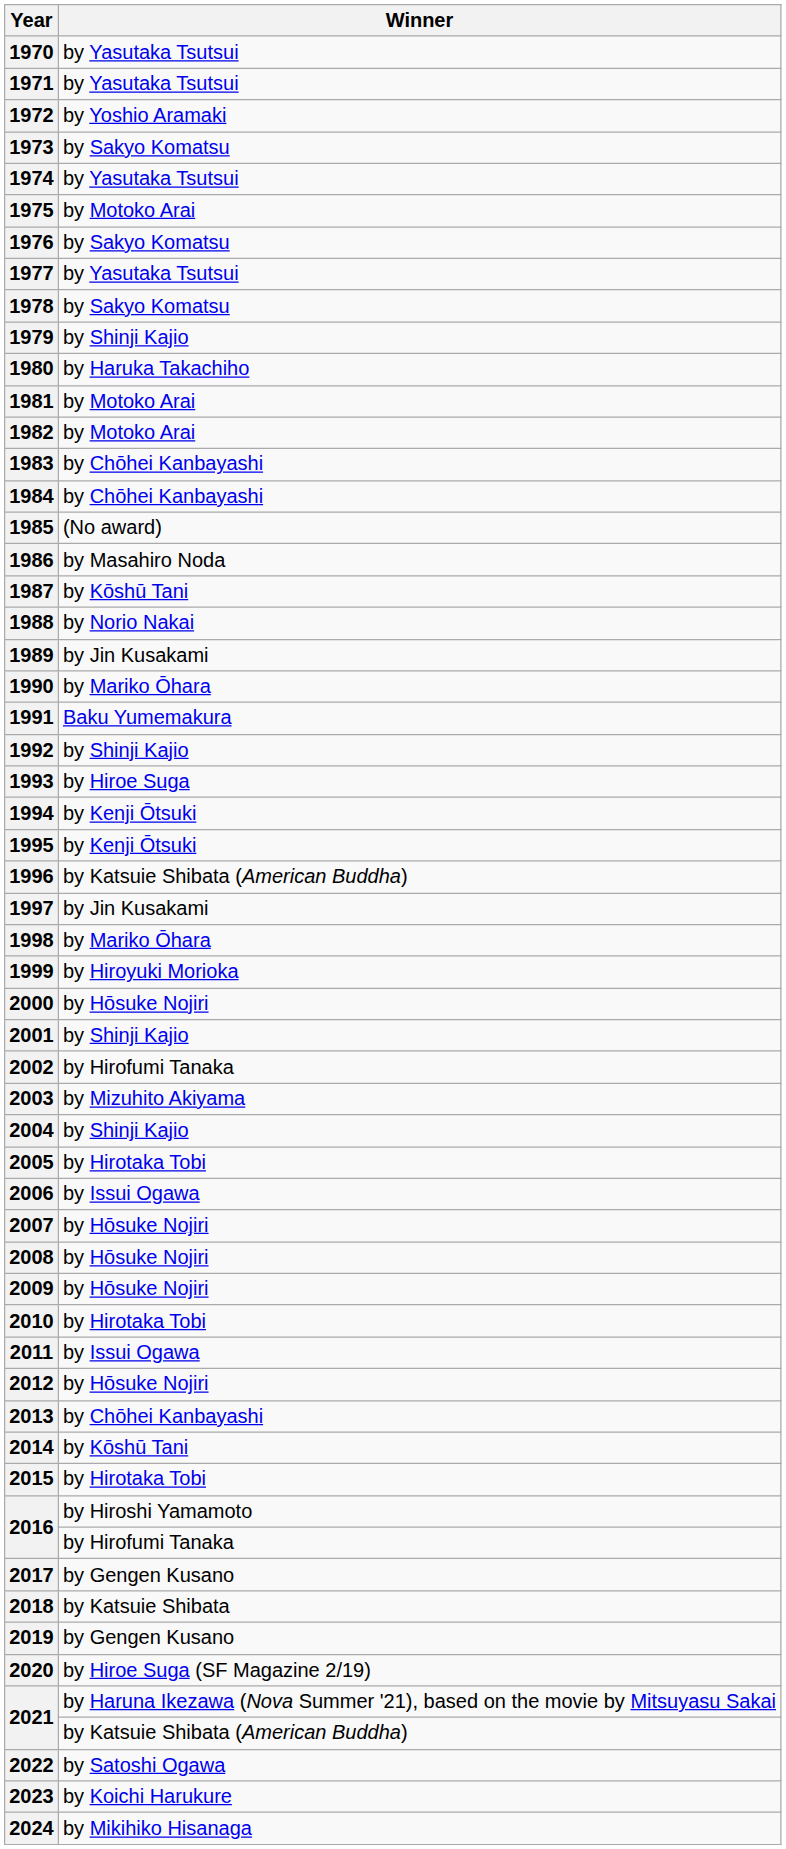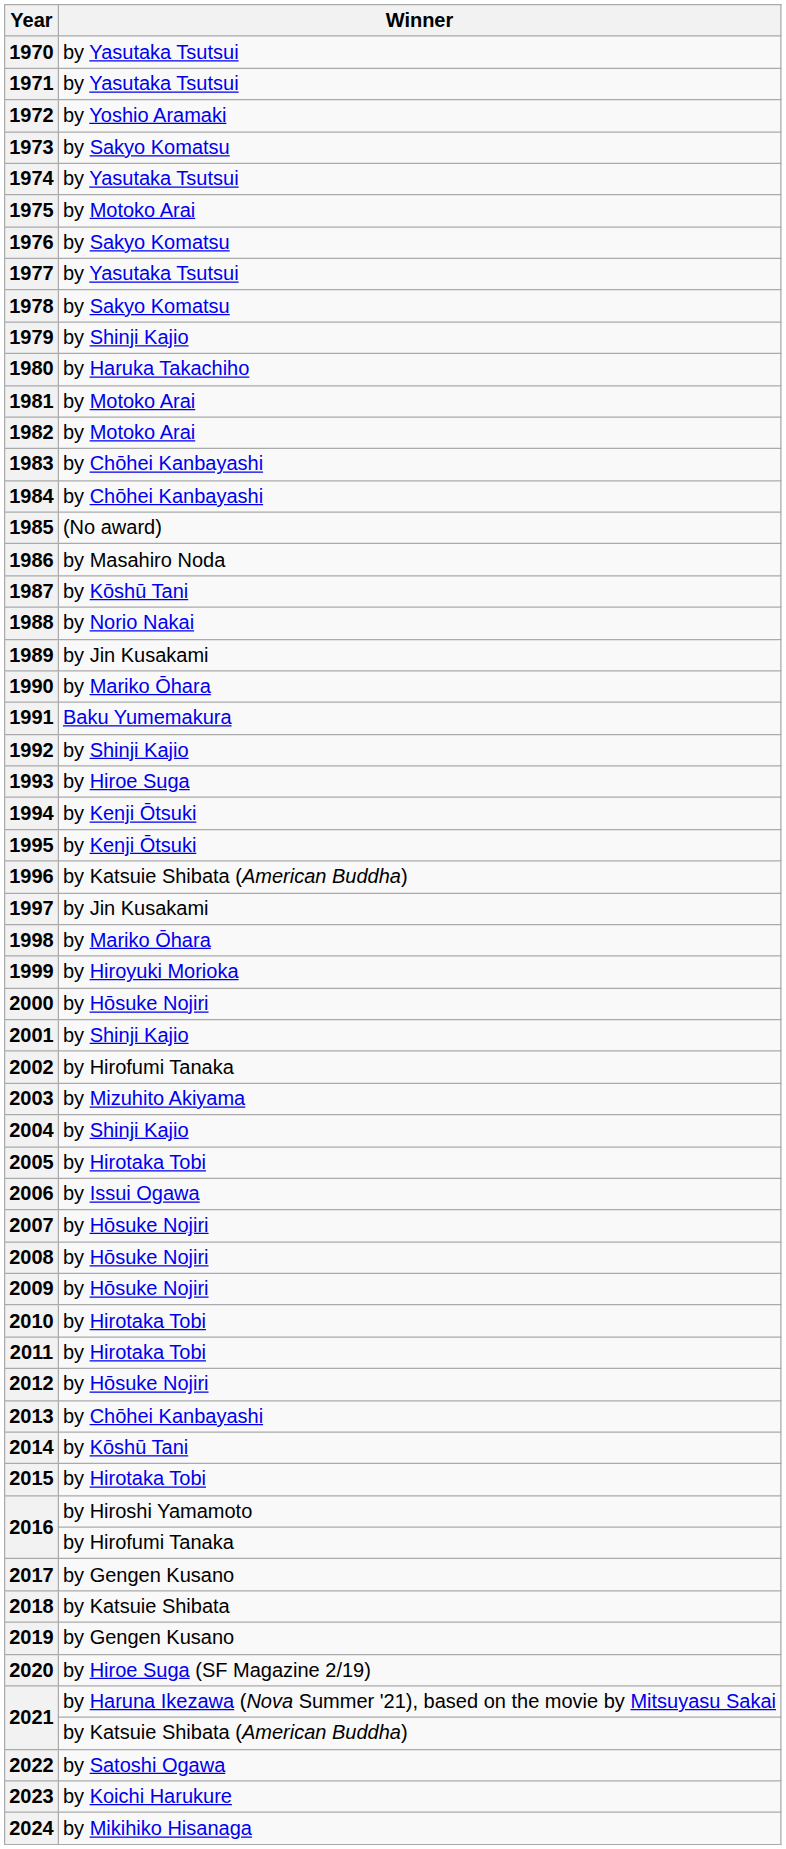(131, 1352) by Issui Ogawa -> (134, 1352) by Hirotaka Tobi
